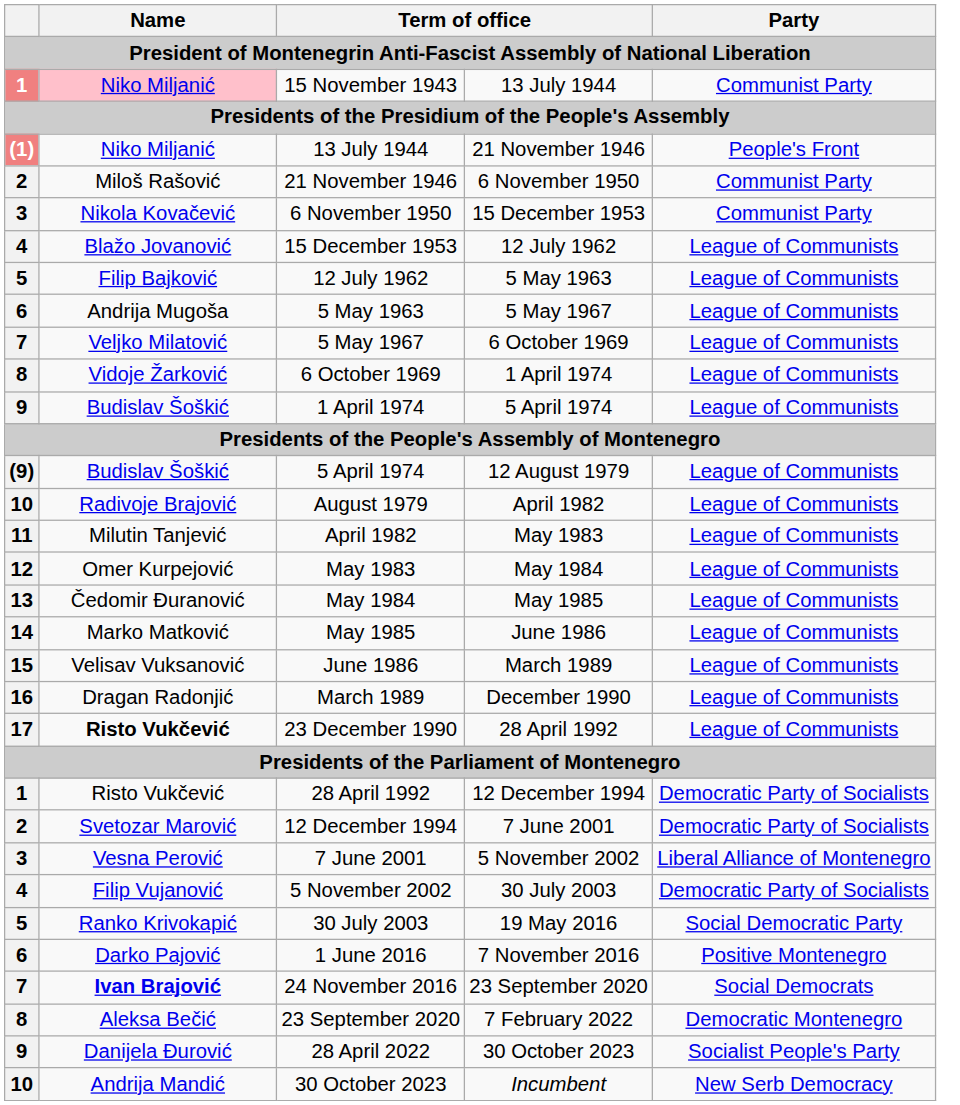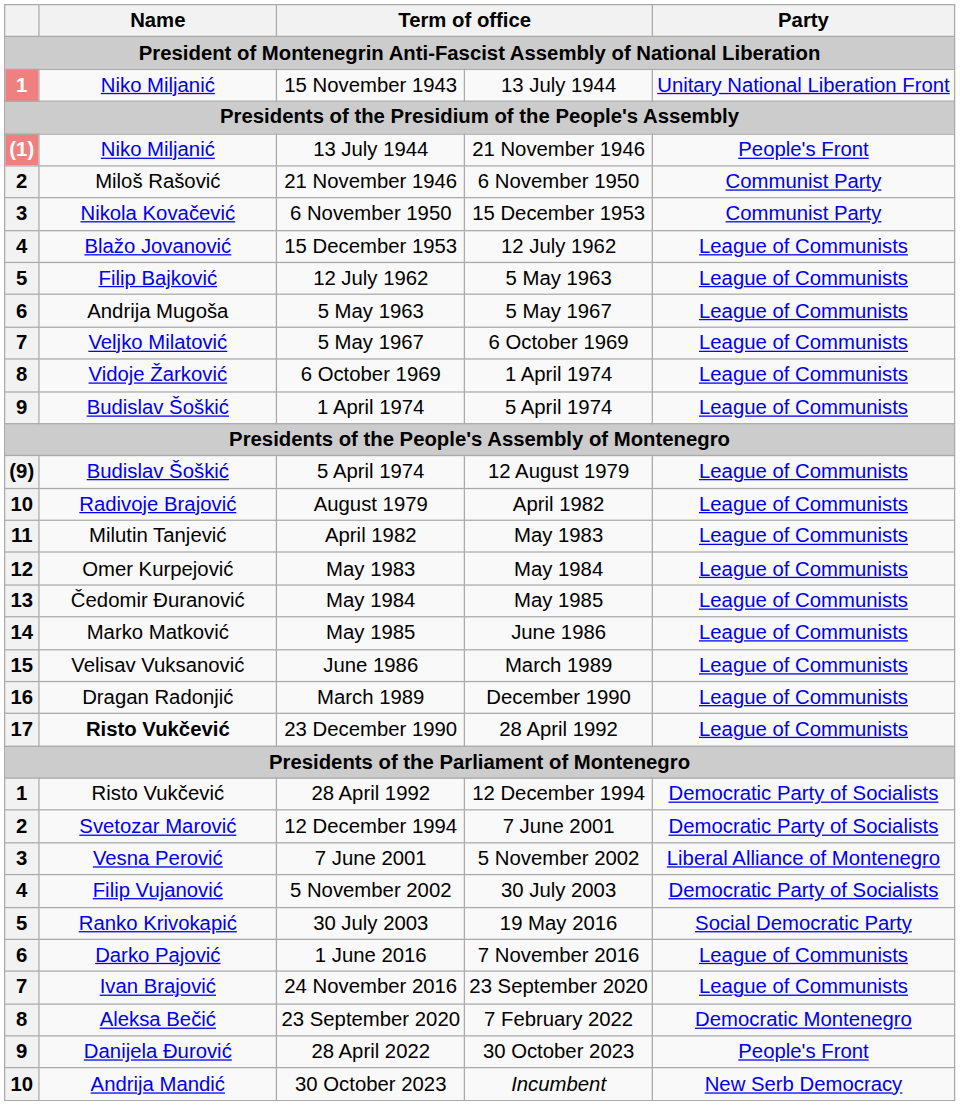(158, 85) pink background -> (158, 85) no background
(794, 85) Communist Party -> (803, 85) Unitary National Liberation Front
(794, 955) Positive Montenegro -> (803, 955) League of Communists
(158, 987) bold -> (158, 987) normal
(794, 987) Social Democrats -> (803, 987) League of Communists
(794, 1051) Socialist People's Party -> (803, 1051) People's Front
